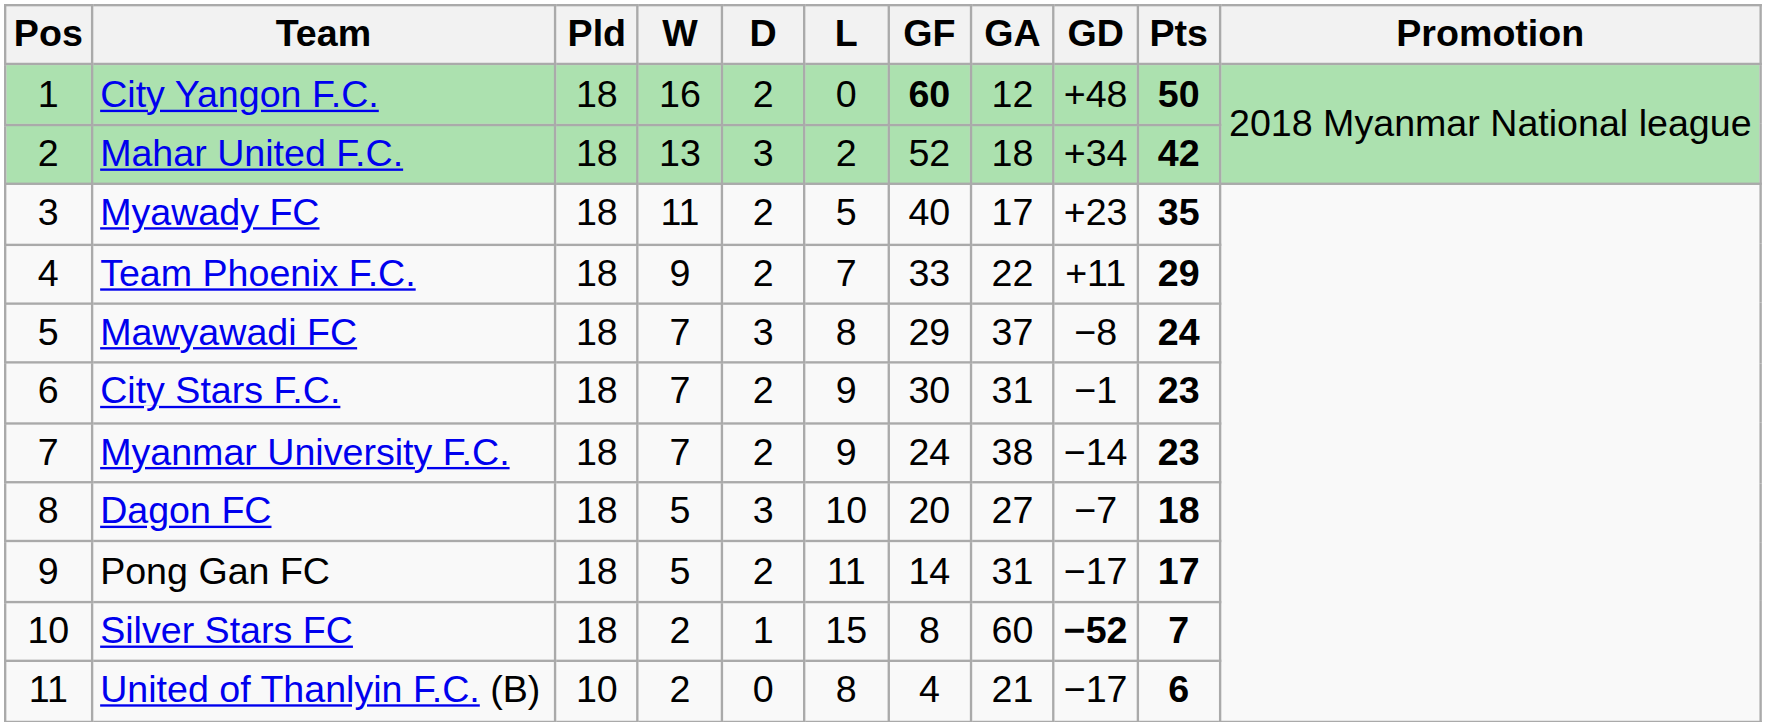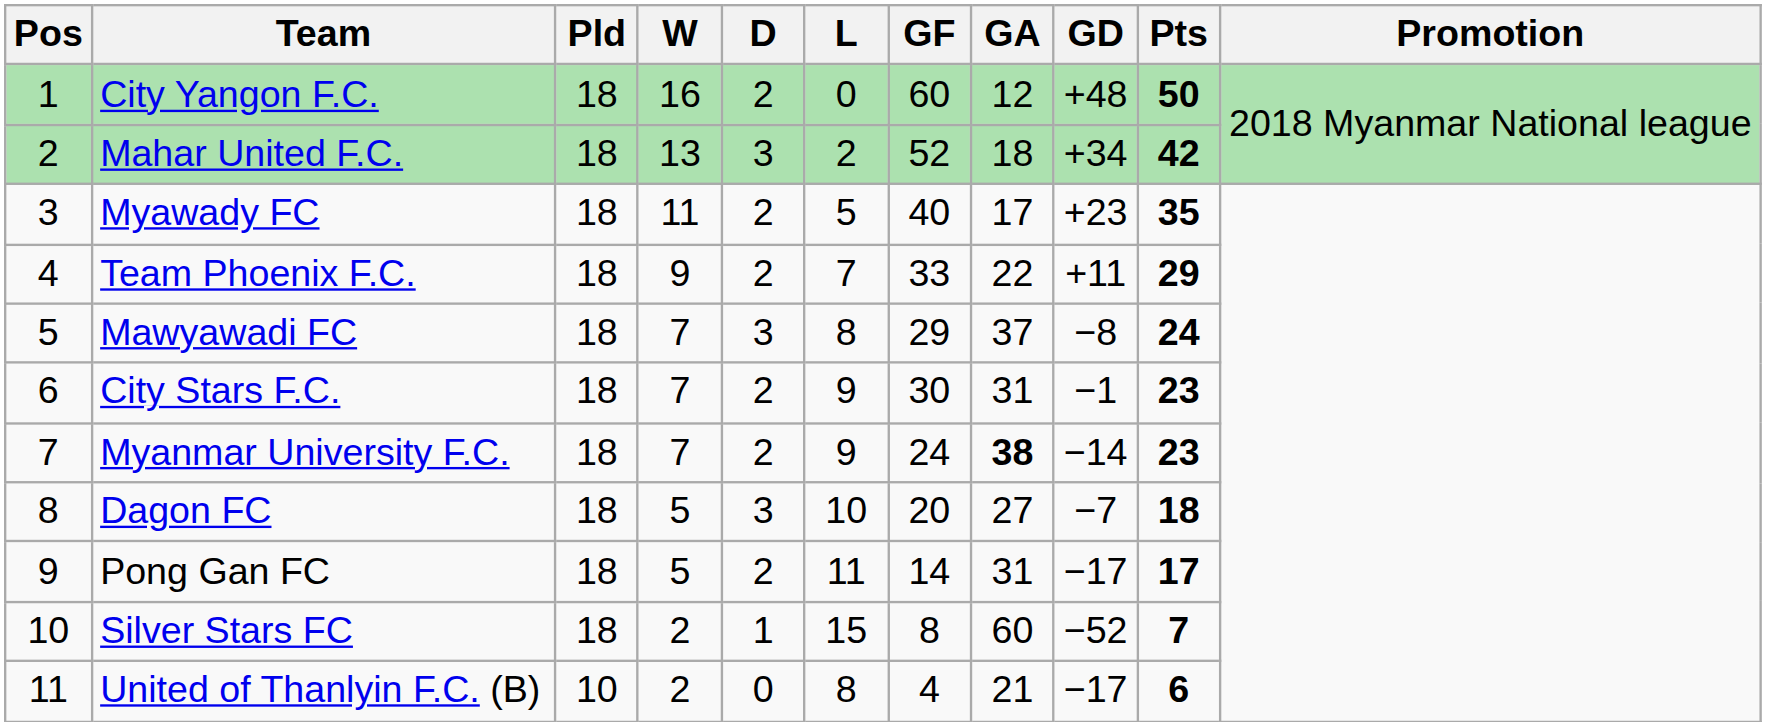(929, 93) bold -> (929, 93) normal
(1012, 451) normal -> (1012, 451) bold
(1096, 630) bold -> (1096, 630) normal
